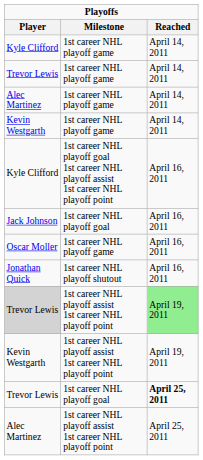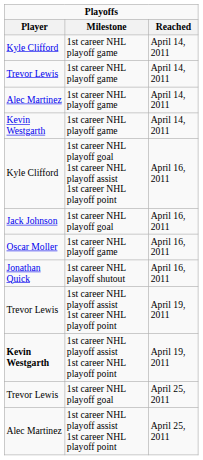(32, 310) lightgrey background -> (32, 310) no background
(167, 310) lightgreen background -> (168, 310) no background
(26, 357) normal -> (28, 357) bold
(167, 394) bold -> (168, 394) normal
